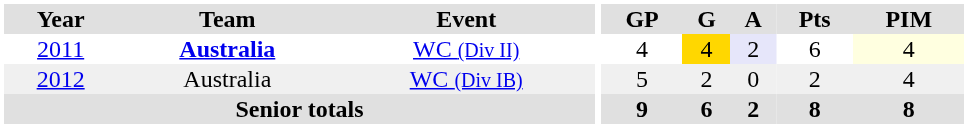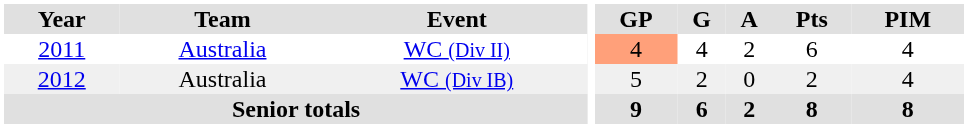(227, 48) bold -> (222, 48) normal
(642, 48) no background -> (636, 48) lightsalmon background
(706, 48) gold background -> (702, 48) no background
(753, 48) lavender background -> (749, 48) no background
(909, 48) lightyellow background -> (908, 48) no background
